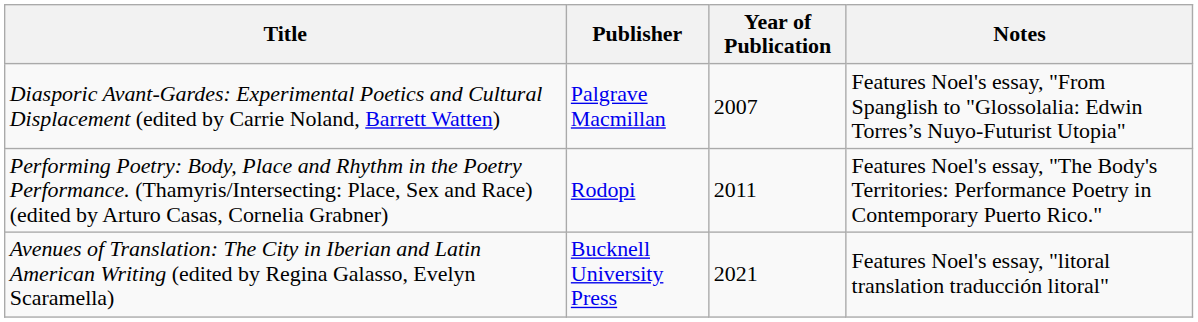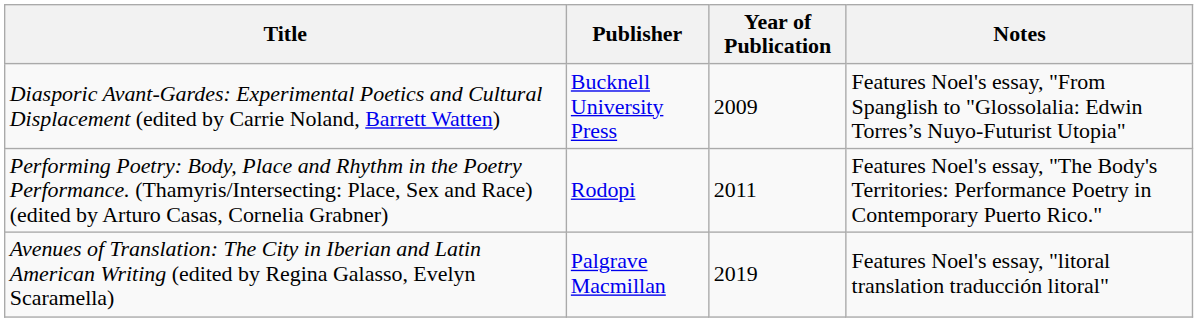(618, 105) Palgrave Macmillan -> (617, 105) Bucknell University Press
(736, 105) 2007 -> (736, 105) 2009
(617, 274) Bucknell University Press -> (618, 274) Palgrave Macmillan
(736, 274) 2021 -> (736, 274) 2019
